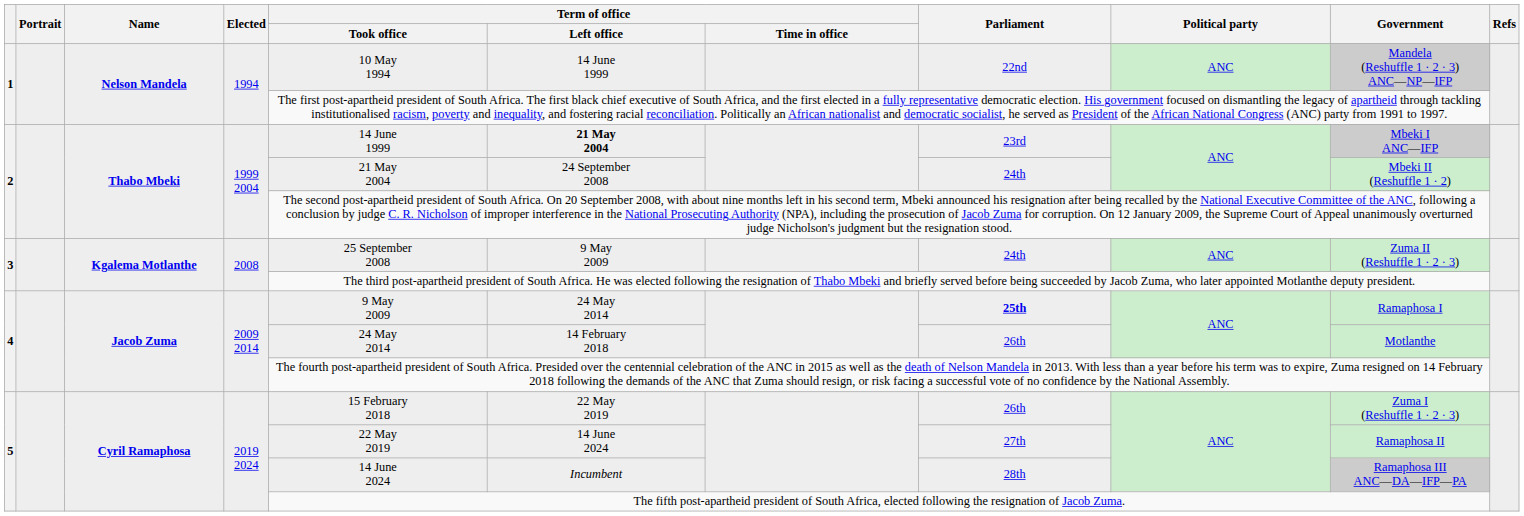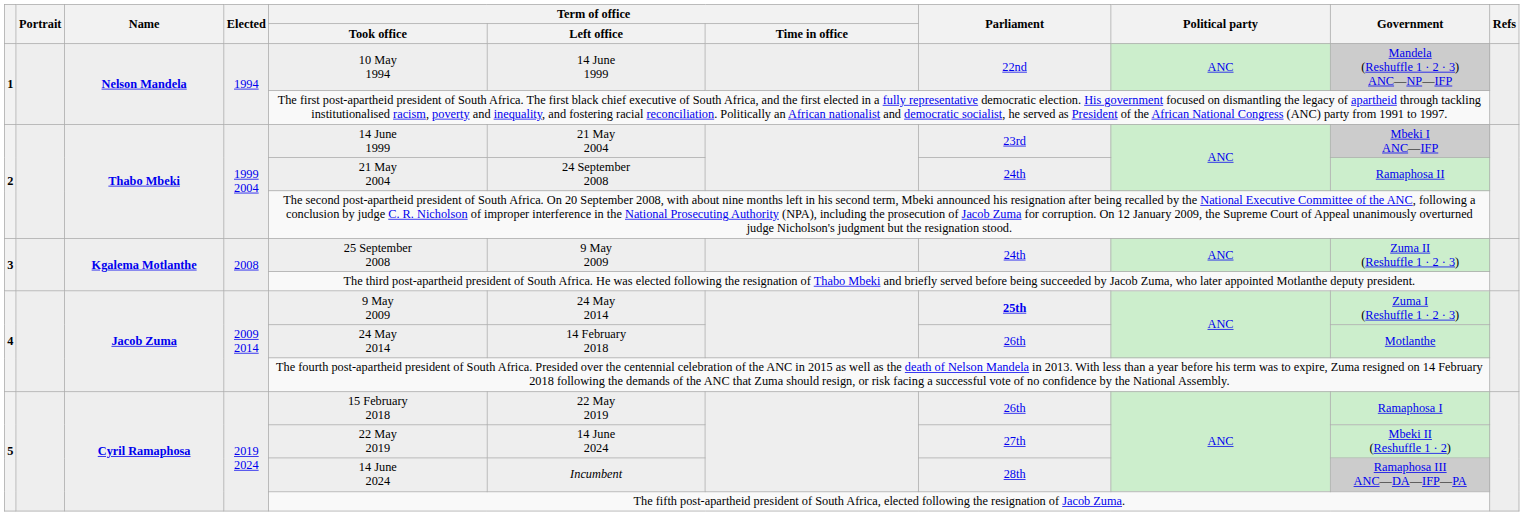(596, 140) bold -> (596, 140) normal
(1410, 174) Mbeki II (Reshuffle 1 · 2) -> (1410, 174) Ramaphosa II
(1410, 307) Ramaphosa I -> (1410, 307) Zuma I (Reshuffle 1 · 2 · 3)
(1410, 408) Zuma I (Reshuffle 1 · 2 · 3) -> (1410, 408) Ramaphosa I
(1410, 441) Ramaphosa II -> (1410, 441) Mbeki II (Reshuffle 1 · 2)
